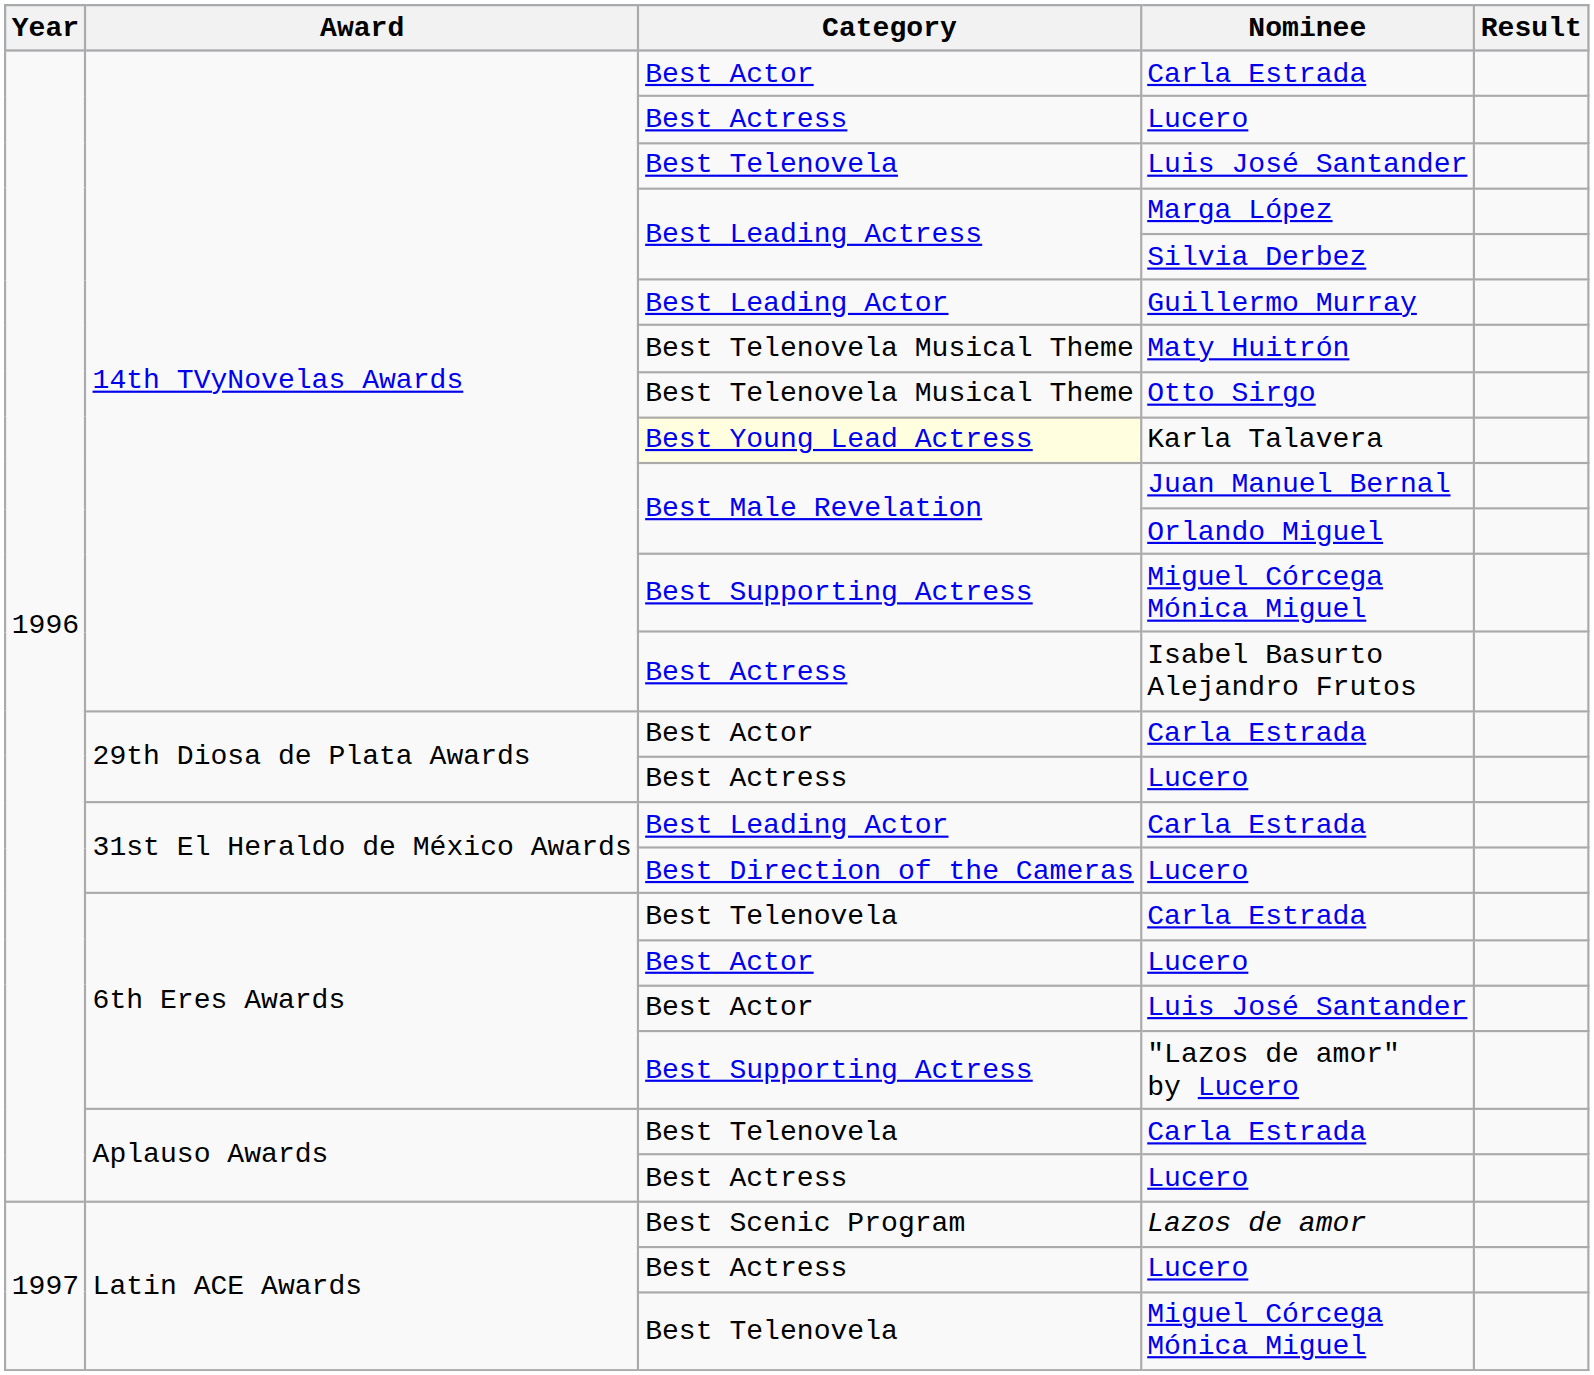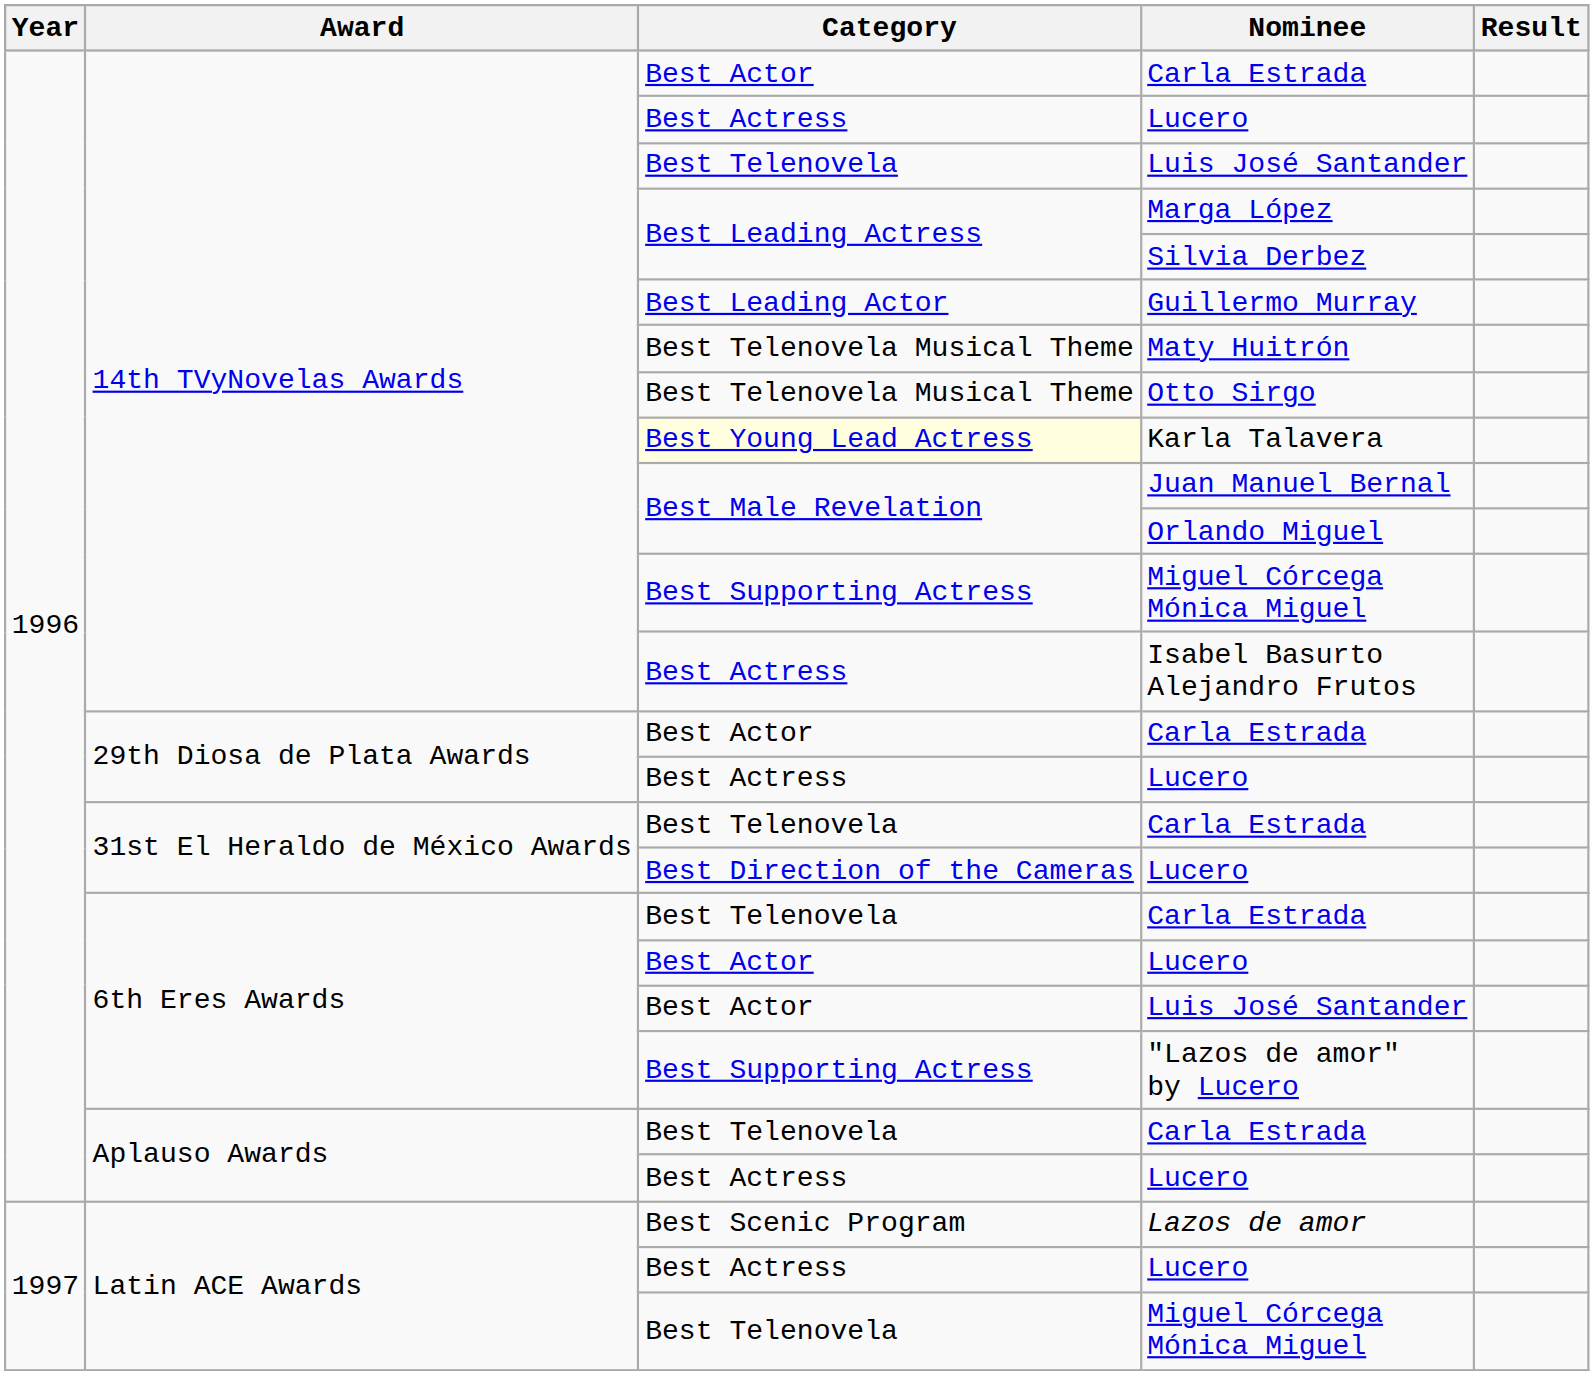(797, 825) Best Leading Actor -> (772, 825) Best Telenovela
